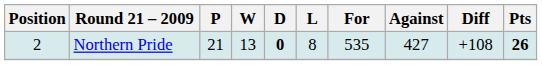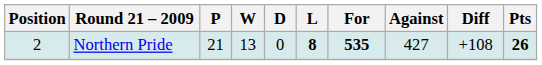(280, 45) bold -> (280, 45) normal
(312, 45) normal -> (312, 45) bold
(357, 45) normal -> (357, 45) bold
